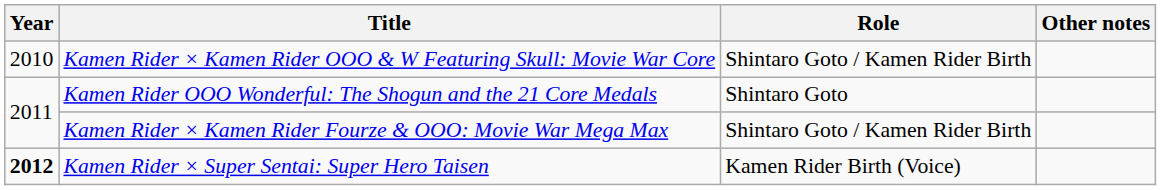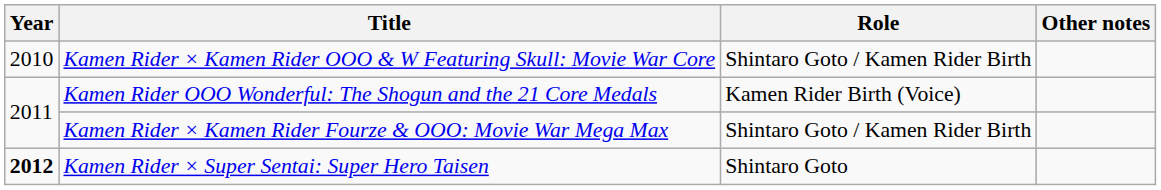(787, 94) Shintaro Goto -> (843, 94) Kamen Rider Birth (Voice)
(843, 166) Kamen Rider Birth (Voice) -> (787, 166) Shintaro Goto
